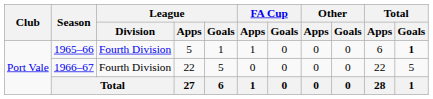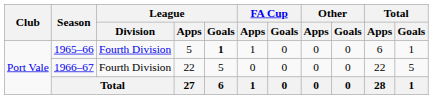(221, 49) normal -> (221, 49) bold
(411, 49) bold -> (411, 49) normal
